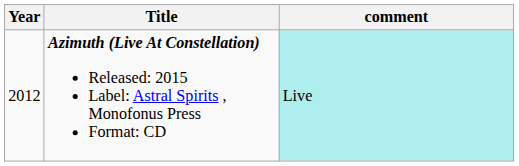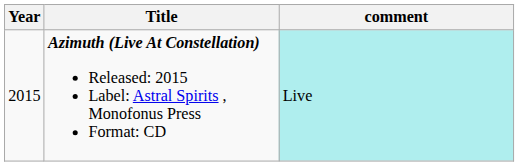(24, 95) 2012 -> (24, 95) 2015
